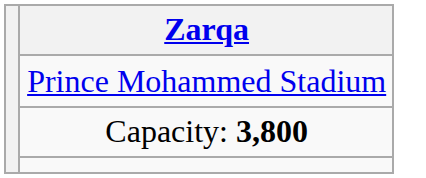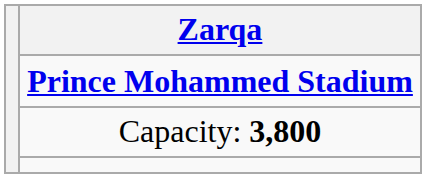(207, 80) normal -> (220, 80) bold
